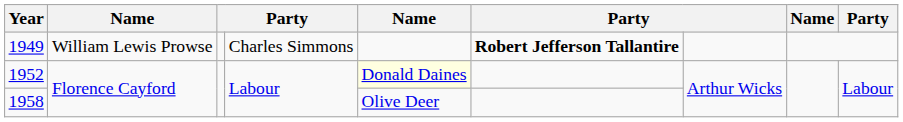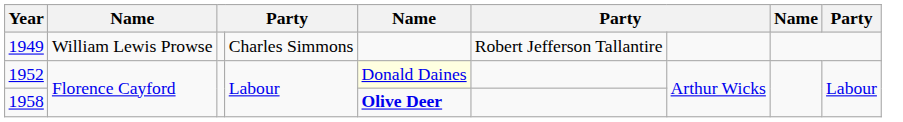(577, 46) bold -> (569, 46) normal
(400, 102) normal -> (402, 102) bold
